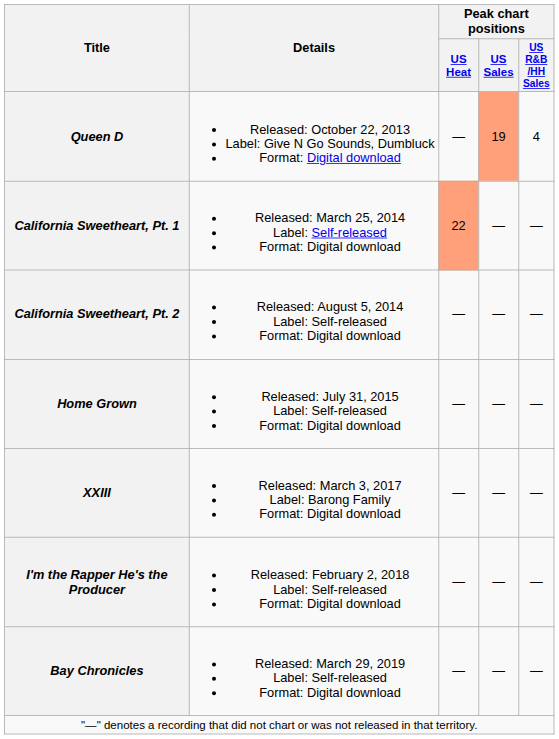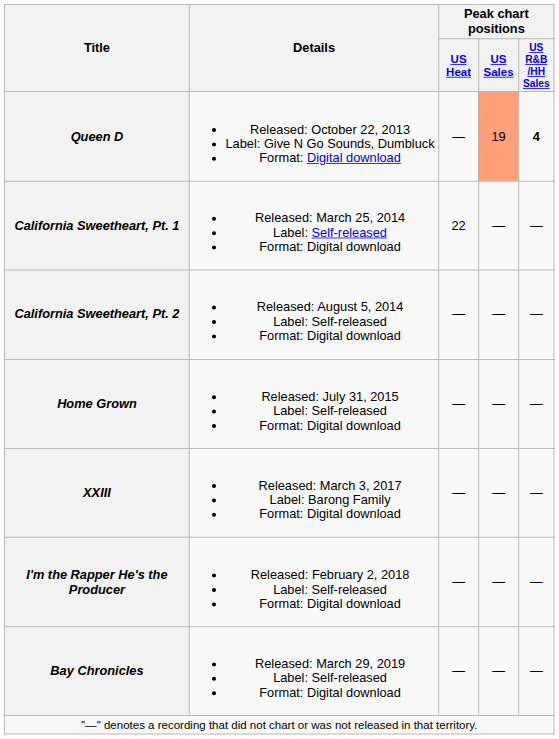(536, 136) normal -> (536, 136) bold
(459, 225) lightsalmon background -> (459, 225) no background
